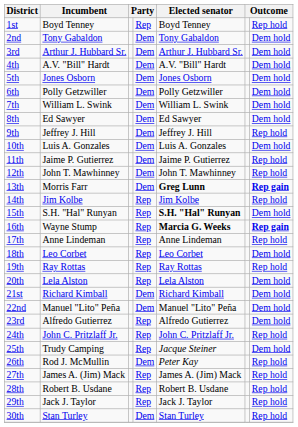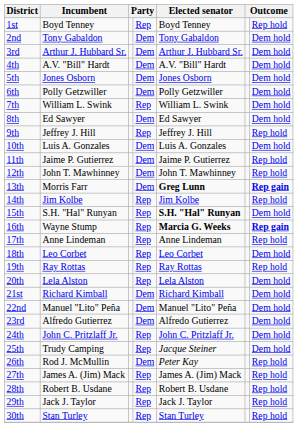(145, 105) Dem -> (143, 105) Rep
(145, 132) Dem -> (143, 132) Rep
(143, 321) Rep -> (145, 321) Dem
(270, 334) Rep hold -> (271, 334) Dem hold
(145, 415) Dem -> (143, 415) Rep
